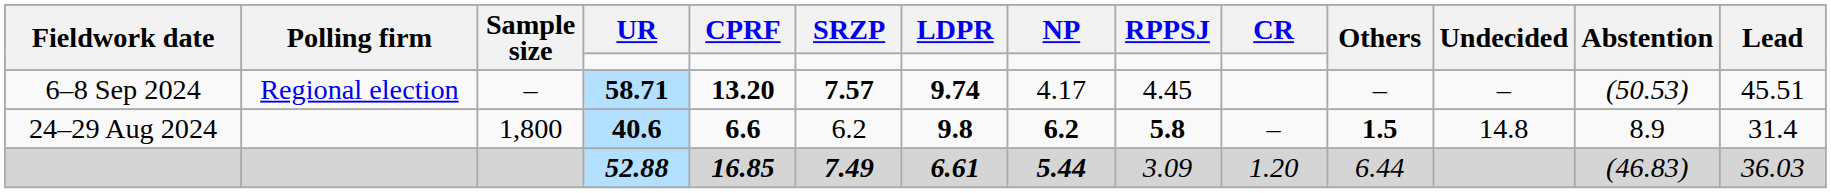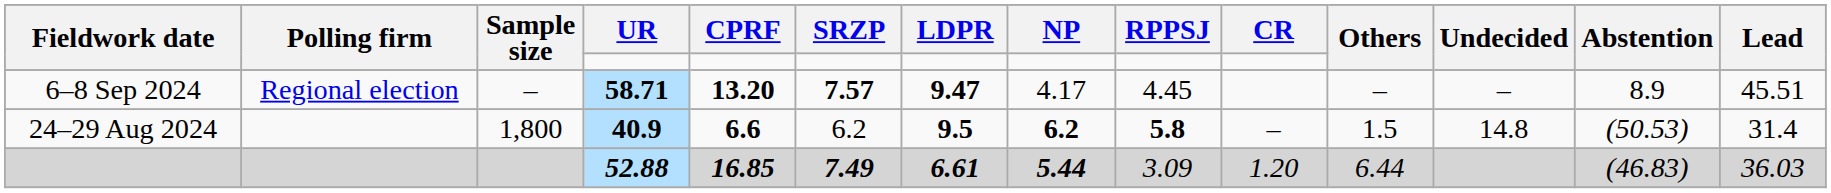(955, 89) 9.74 -> (955, 89) 9.47
(1647, 89) (50.53) -> (1647, 89) 8.9
(637, 128) 40.6 -> (637, 128) 40.9
(955, 128) 9.8 -> (955, 128) 9.5
(1380, 128) bold -> (1380, 128) normal
(1647, 128) 8.9 -> (1647, 128) (50.53)
